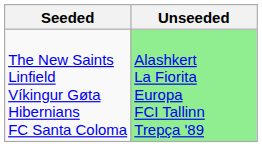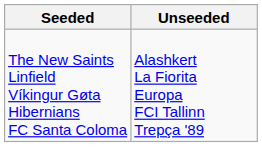(170, 94) lightgreen background -> (170, 94) no background
